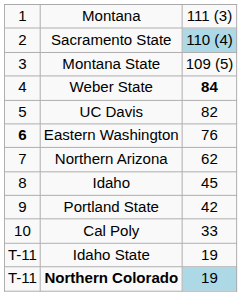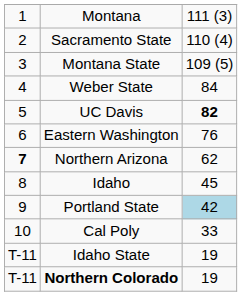(209, 40) lightblue background -> (209, 40) no background
(209, 88) bold -> (209, 88) normal
(209, 111) normal -> (209, 111) bold
(22, 135) bold -> (22, 135) normal
(22, 159) normal -> (22, 159) bold
(209, 207) no background -> (209, 207) lightblue background
(209, 278) lightblue background -> (209, 278) no background
